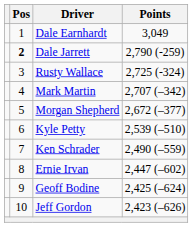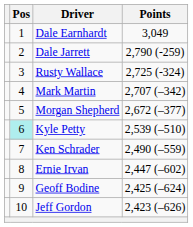(21, 52) bold -> (21, 52) normal
(21, 130) no background -> (21, 130) paleturquoise background
